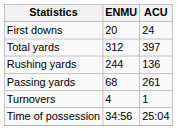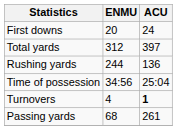rows swapped: (41, 82) <-> (54, 116)
(145, 99) normal -> (145, 99) bold
